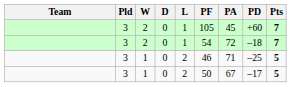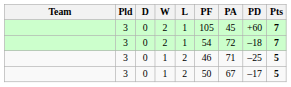columns swapped: (145, 12) <-> (165, 12)
